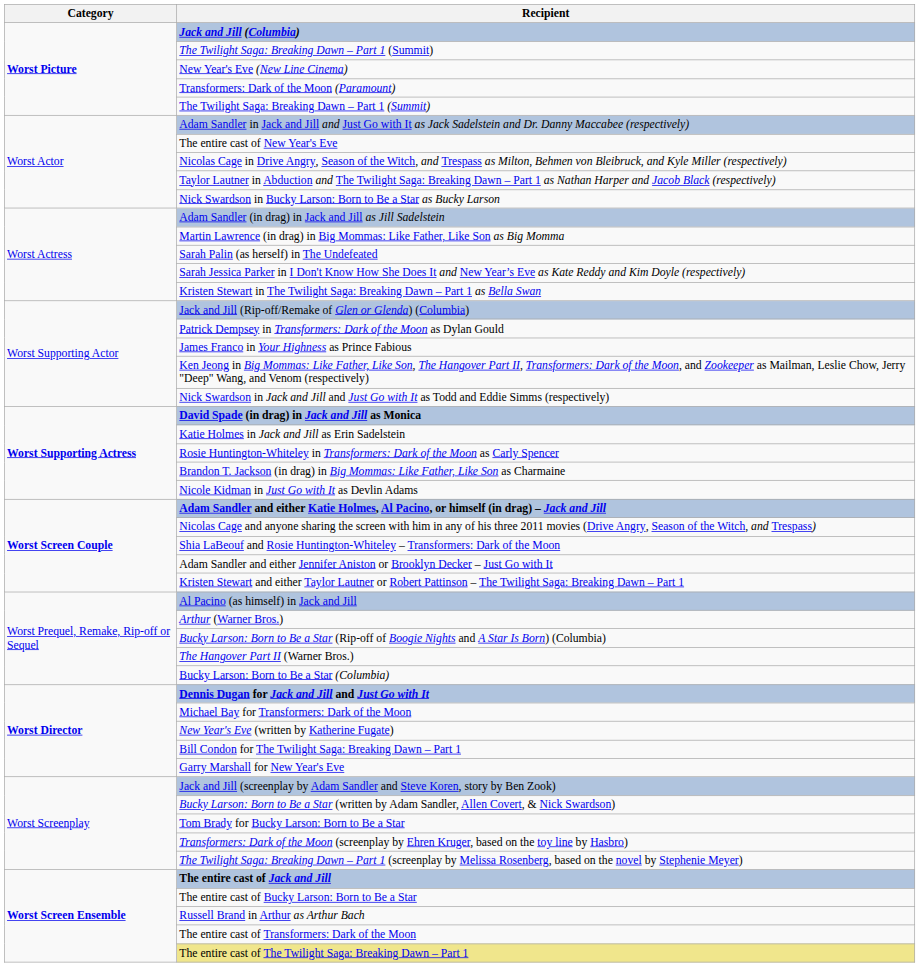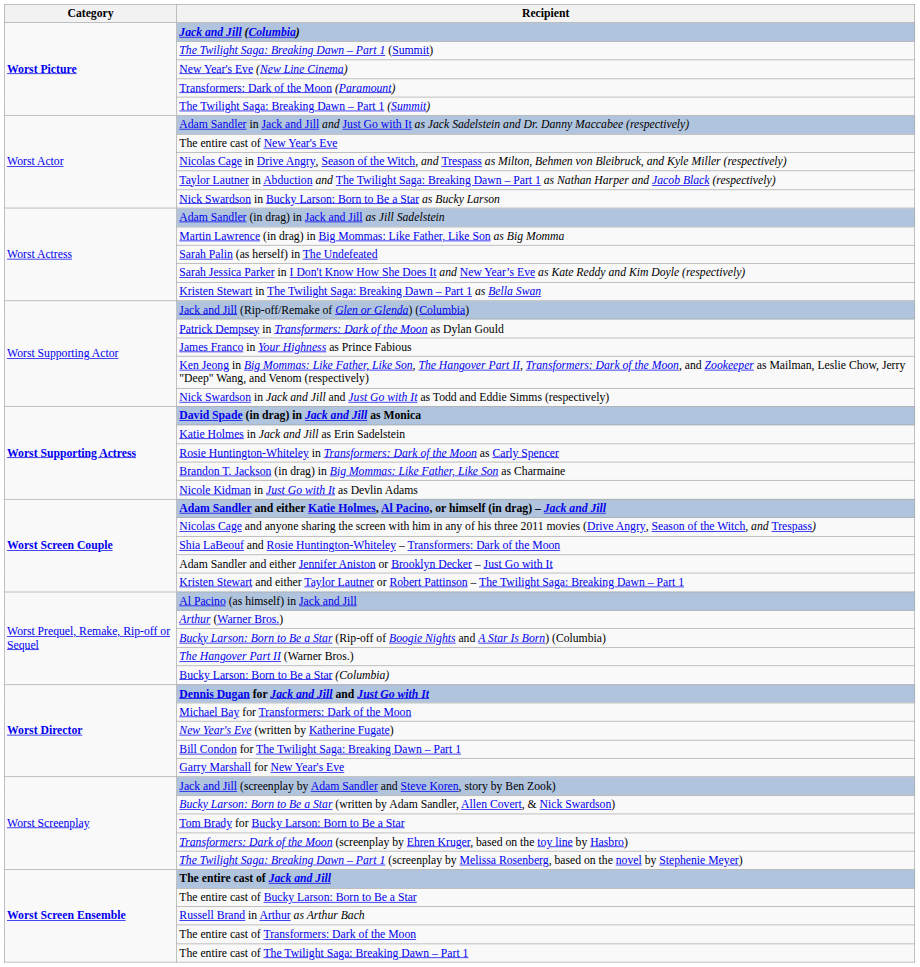(324, 953) khaki background -> (324, 953) no background
